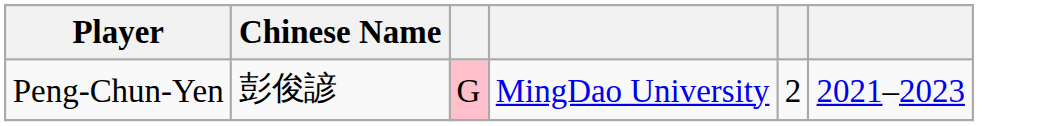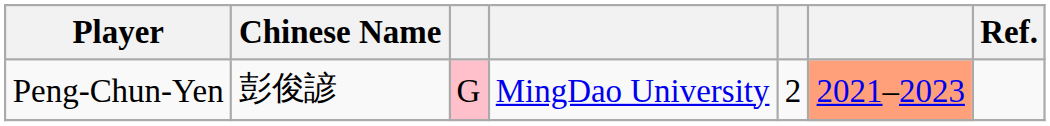+ column: (1009, 31)
(891, 89) no background -> (891, 89) lightsalmon background
